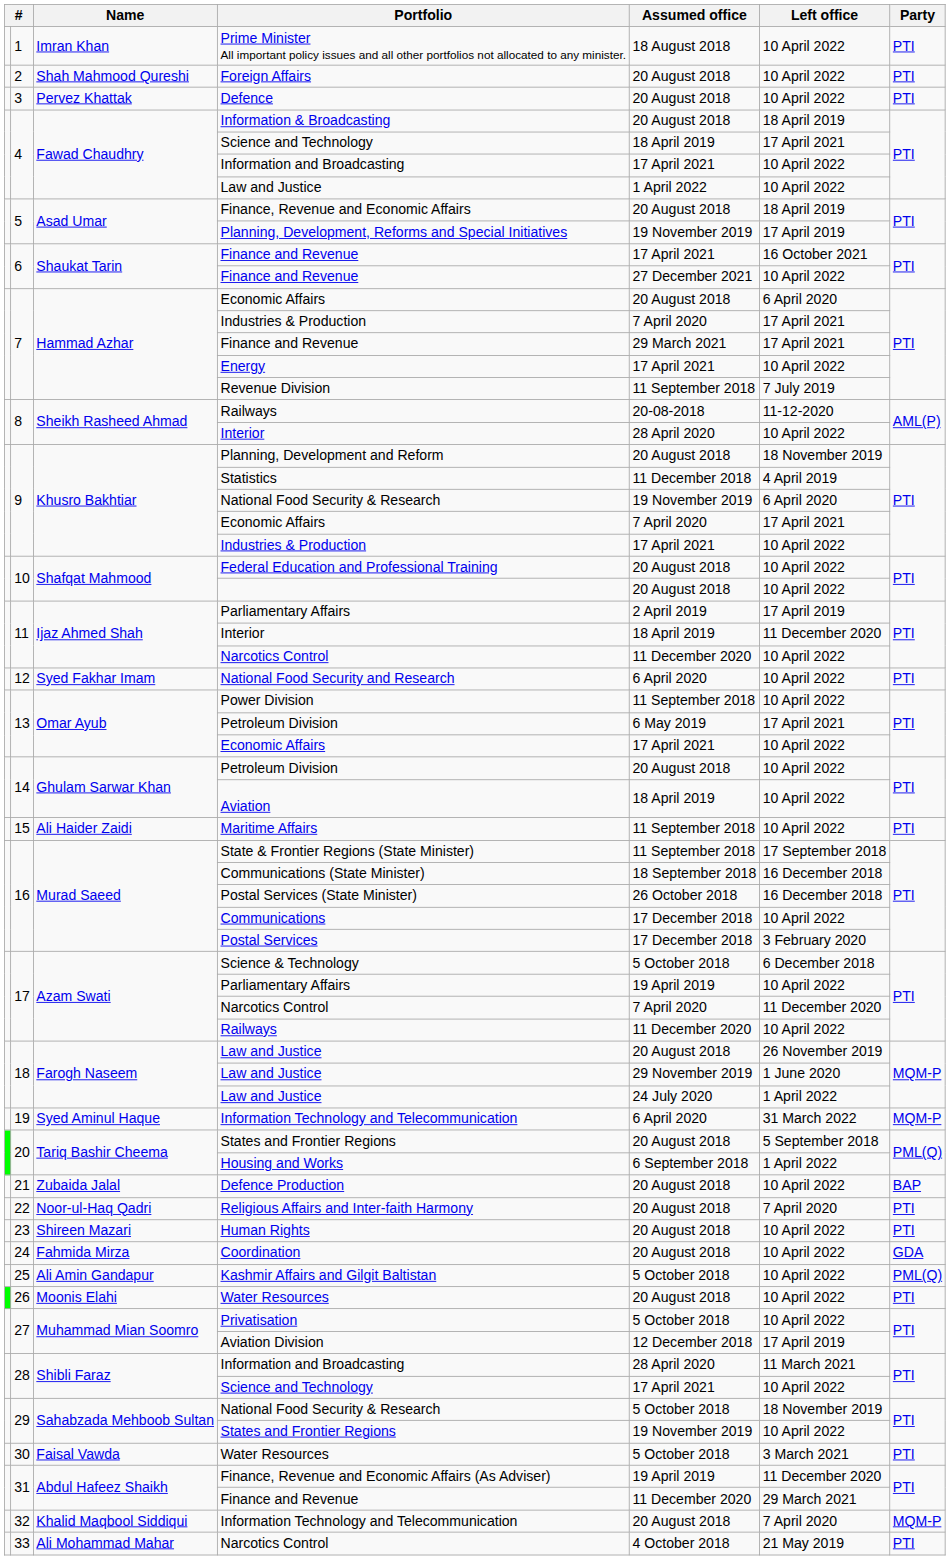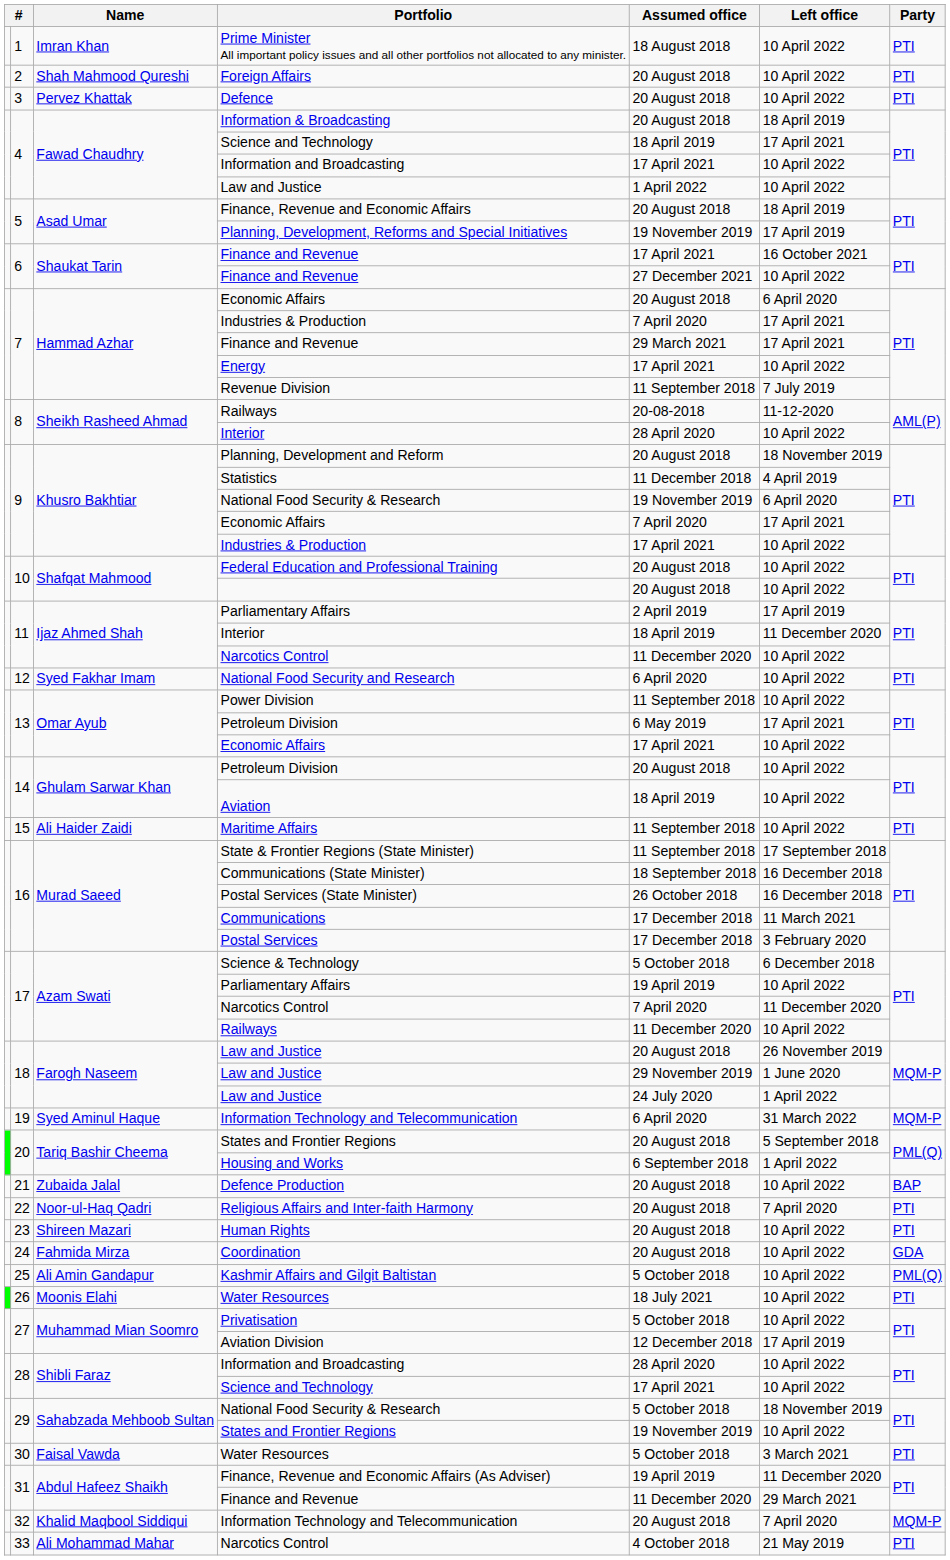(804, 918) 10 April 2022 -> (809, 918) 11 March 2021
(681, 1297) 20 August 2018 -> (672, 1297) 18 July 2021
(809, 1364) 11 March 2021 -> (804, 1364) 10 April 2022
